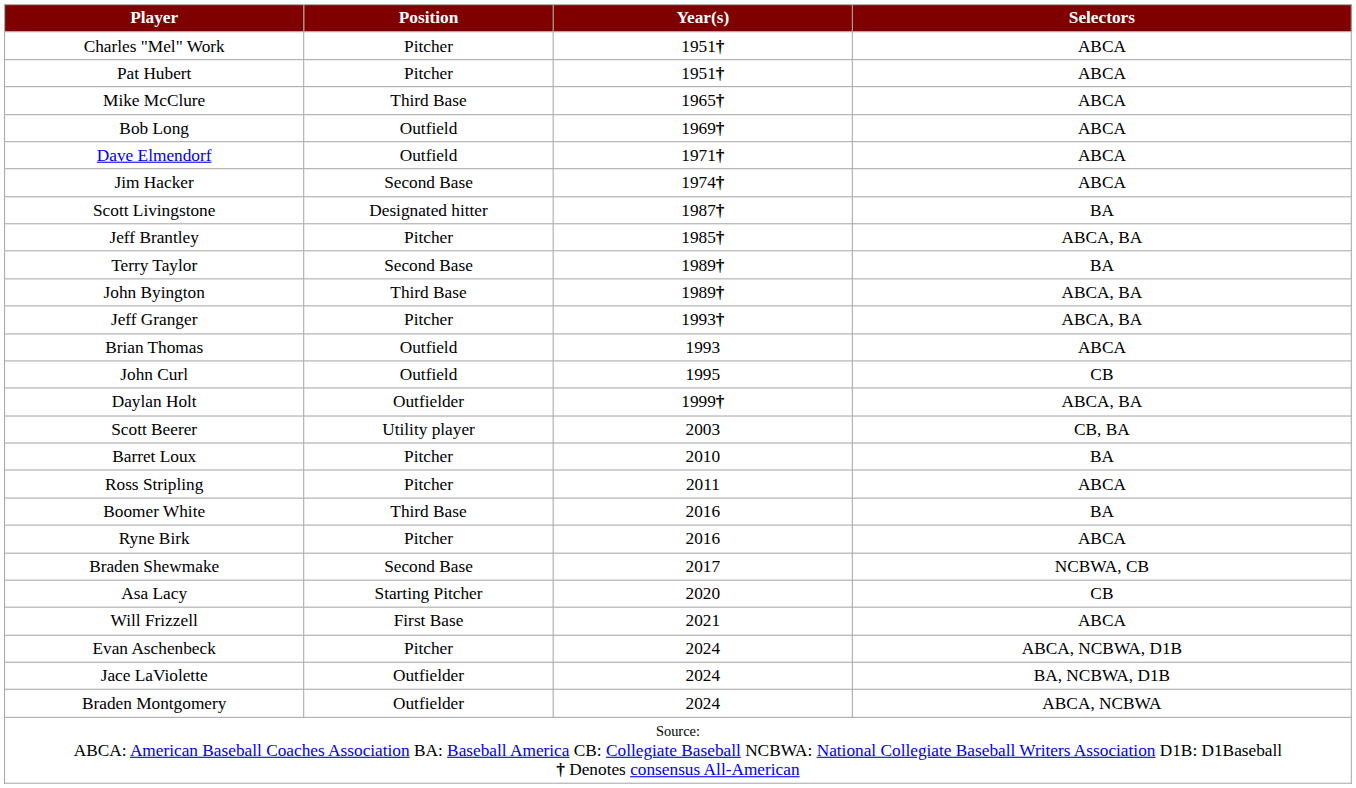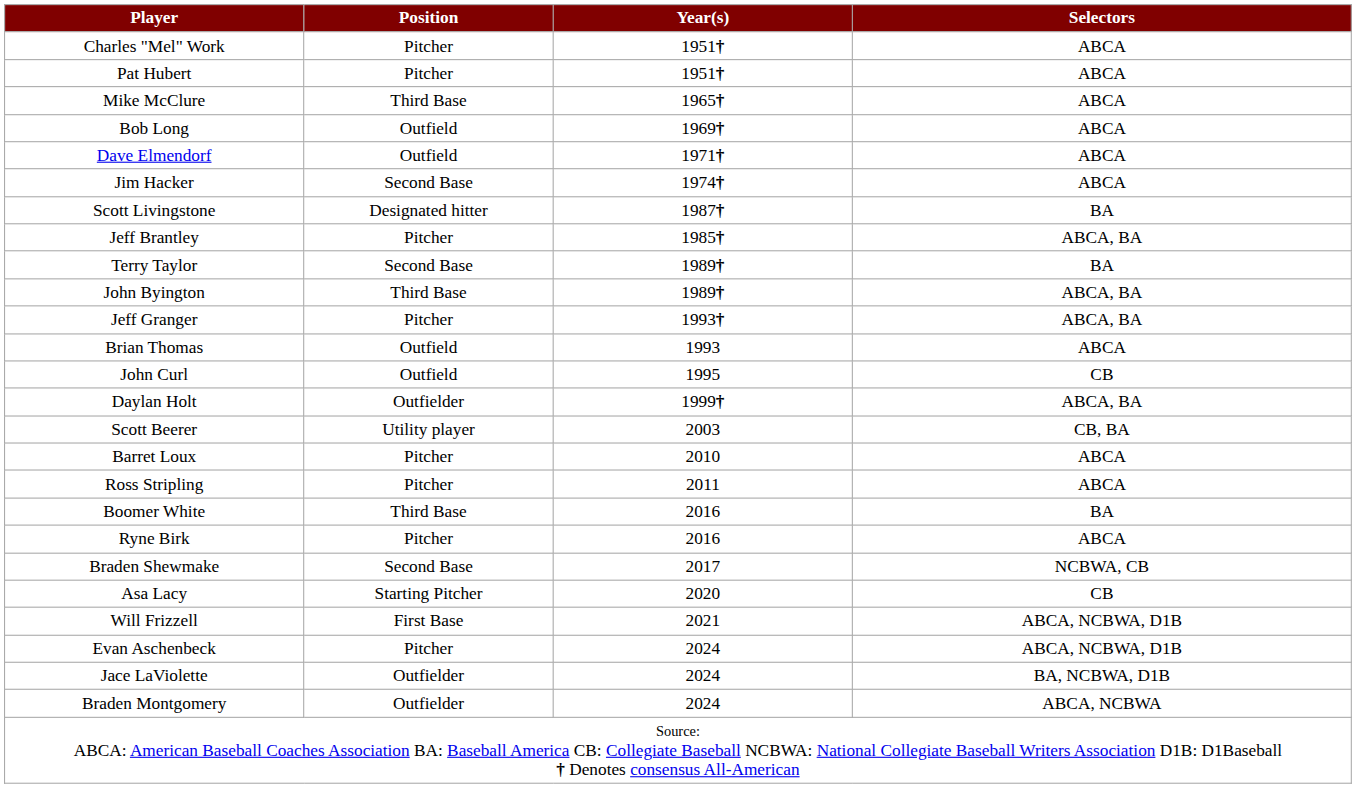(1102, 456) BA -> (1102, 456) ABCA
(1102, 621) ABCA -> (1102, 621) ABCA, NCBWA, D1B
